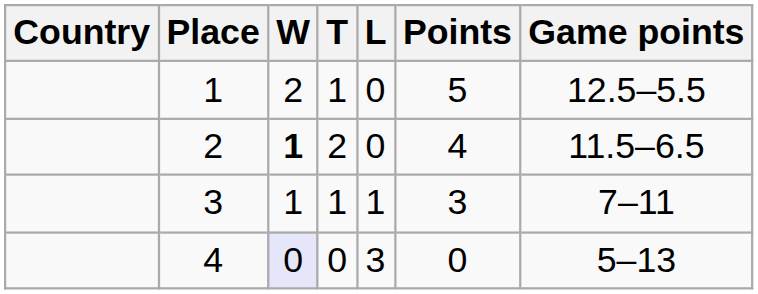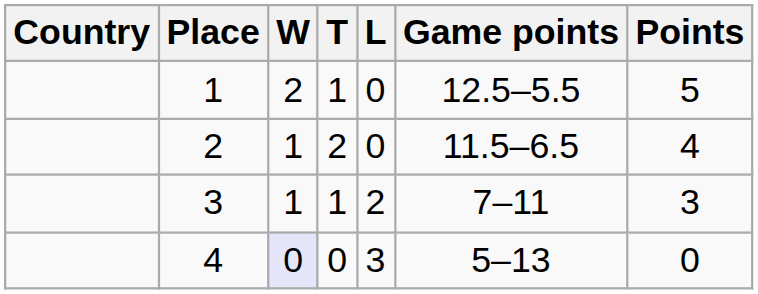columns swapped: (636, 32) <-> (457, 32)
(293, 145) bold -> (293, 145) normal
(376, 202) 1 -> (376, 202) 2
